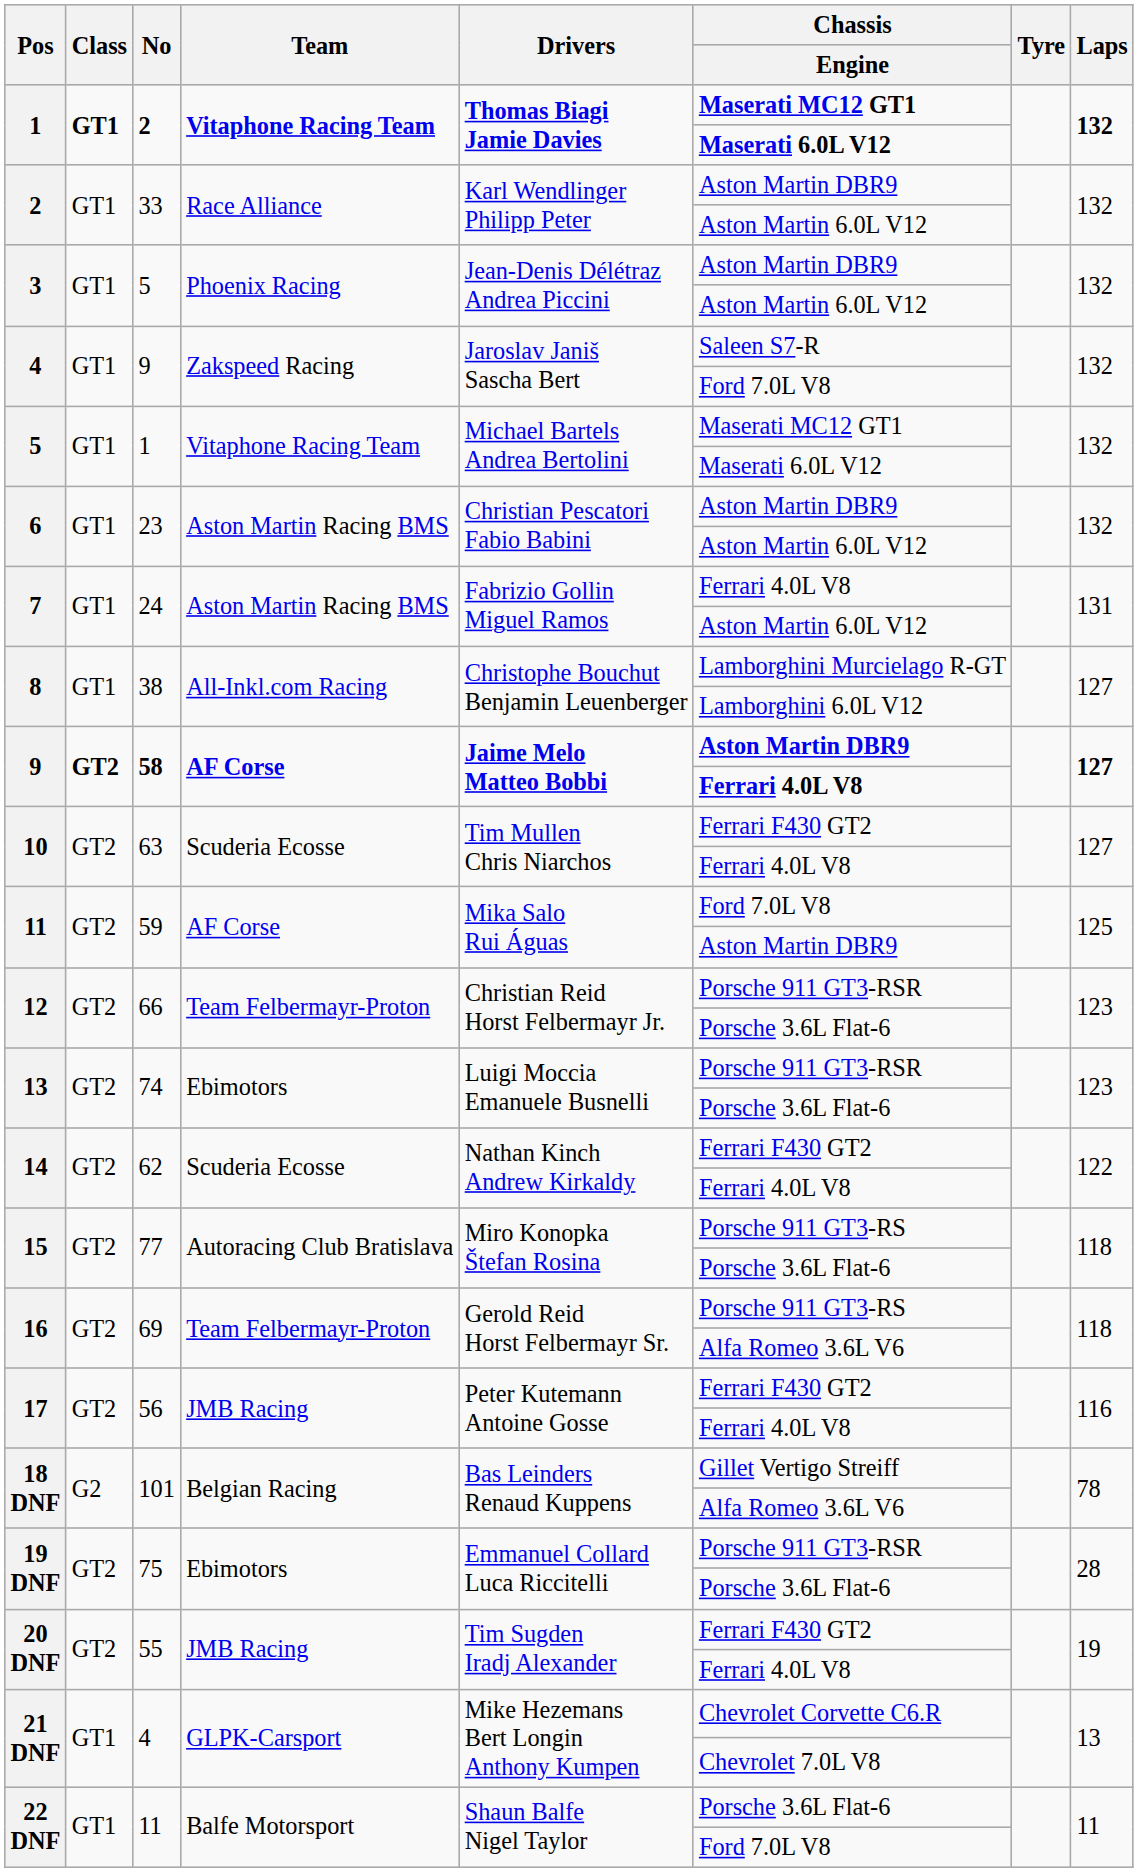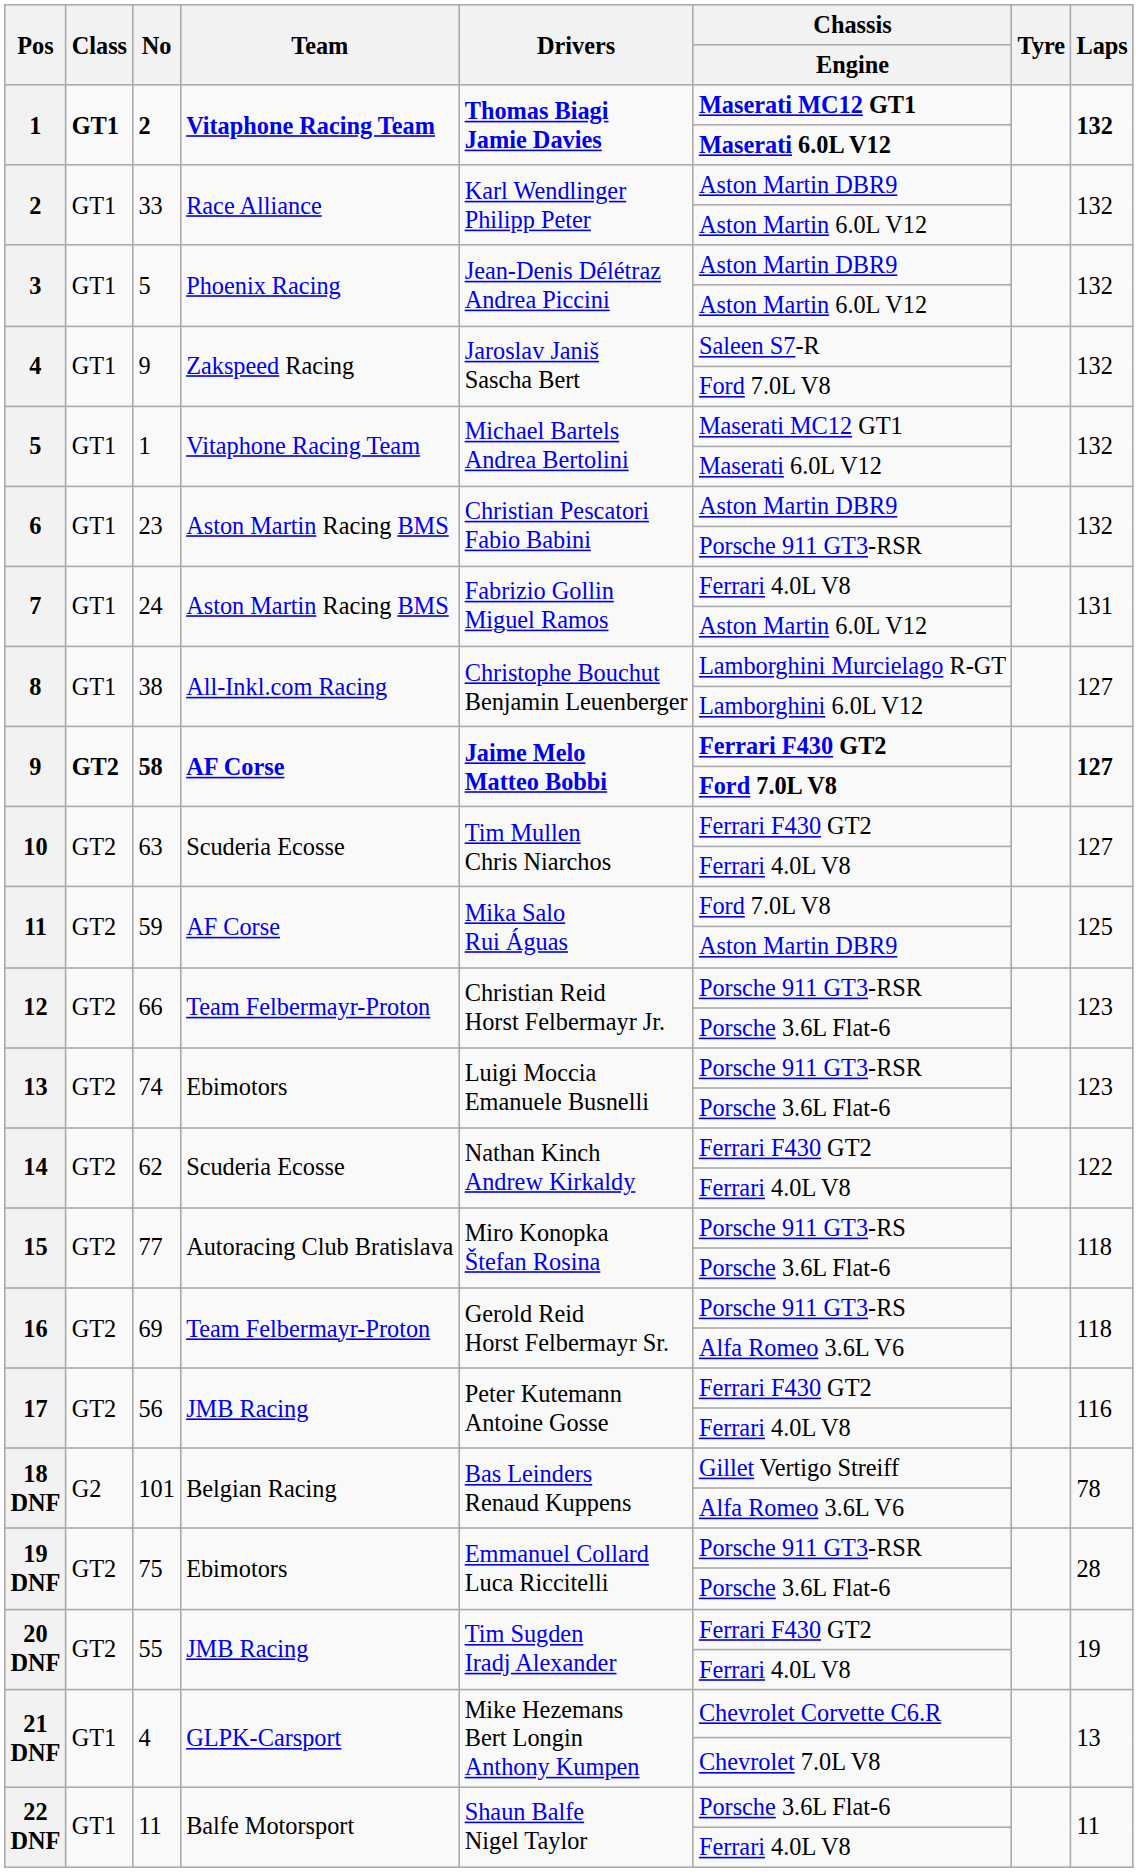(813, 546) Aston Martin 6.0L V12 -> (810, 546) Porsche 911 GT3-RSR
(804, 746) Aston Martin DBR9 -> (793, 746) Ferrari F430 GT2
(781, 786) Ferrari 4.0L V8 -> (768, 786) Ford 7.0L V8
(765, 1846) Ford 7.0L V8 -> (775, 1846) Ferrari 4.0L V8
